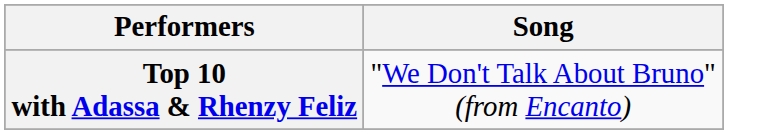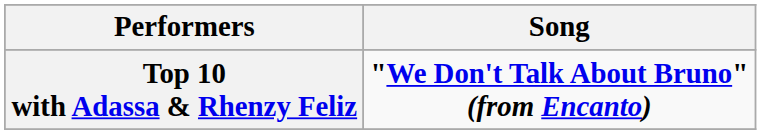(543, 89) normal -> (559, 89) bold
